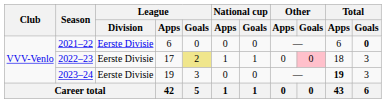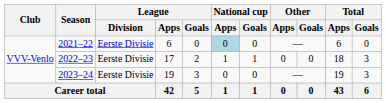(225, 43) no background -> (225, 43) lightblue background
(367, 43) bold -> (367, 43) normal
(197, 59) khaki background -> (197, 59) no background
(311, 59) pink background -> (311, 59) no background
(339, 75) bold -> (339, 75) normal
